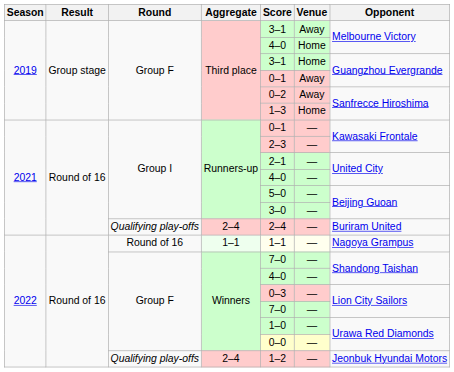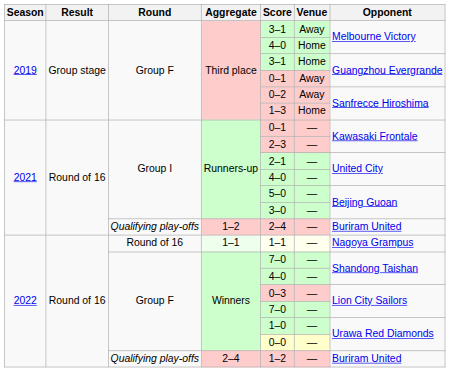(231, 227) 2–4 -> (231, 227) 1–2
(390, 359) Jeonbuk Hyundai Motors -> (367, 359) Buriram United
